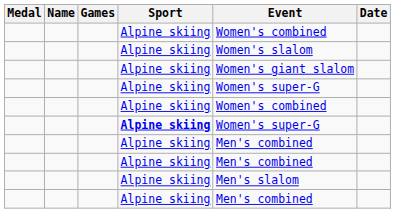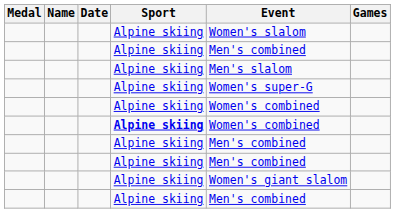columns swapped: (98, 14) <-> (374, 14)
(271, 33) Women's combined -> (257, 33) Women's slalom
(264, 51) Women's slalom -> (257, 51) Men's combined
(285, 70) Women's giant slalom -> (251, 70) Men's slalom
(268, 125) Women's super-G -> (264, 125) Women's combined
(257, 181) Men's slalom -> (278, 181) Women's giant slalom
